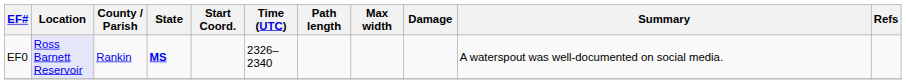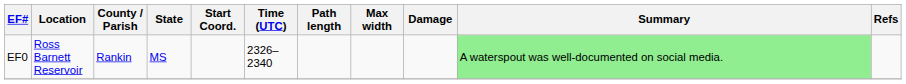(58, 57) lavender background -> (58, 57) no background
(158, 57) bold -> (158, 57) normal
(591, 57) no background -> (591, 57) lightgreen background
